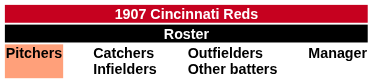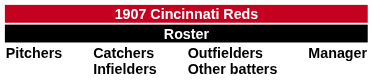(34, 53) lightsalmon background -> (34, 53) no background
